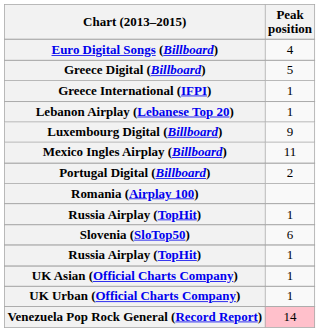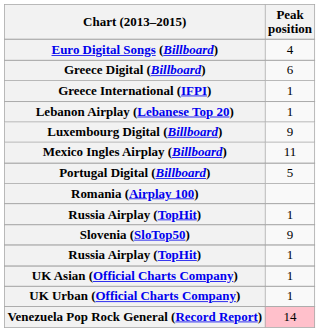(290, 70) 5 -> (290, 70) 6
(290, 173) 2 -> (290, 173) 5
(290, 234) 6 -> (290, 234) 9
